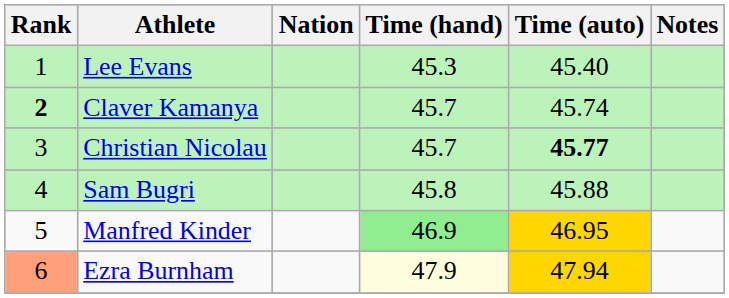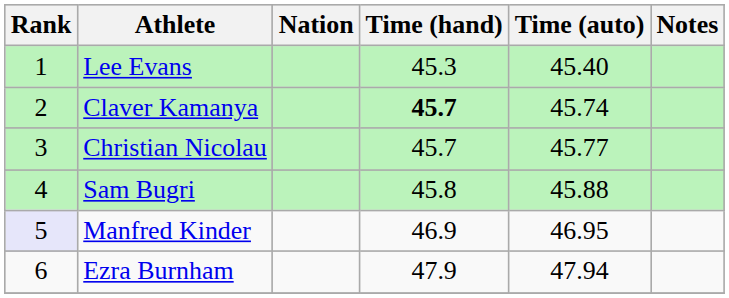(41, 107) bold -> (41, 107) normal
(434, 107) normal -> (434, 107) bold
(580, 148) bold -> (580, 148) normal
(41, 230) no background -> (41, 230) lavender background
(434, 230) lightgreen background -> (434, 230) no background
(580, 230) gold background -> (580, 230) no background
(41, 271) lightsalmon background -> (41, 271) no background
(434, 271) lightyellow background -> (434, 271) no background
(580, 271) gold background -> (580, 271) no background
